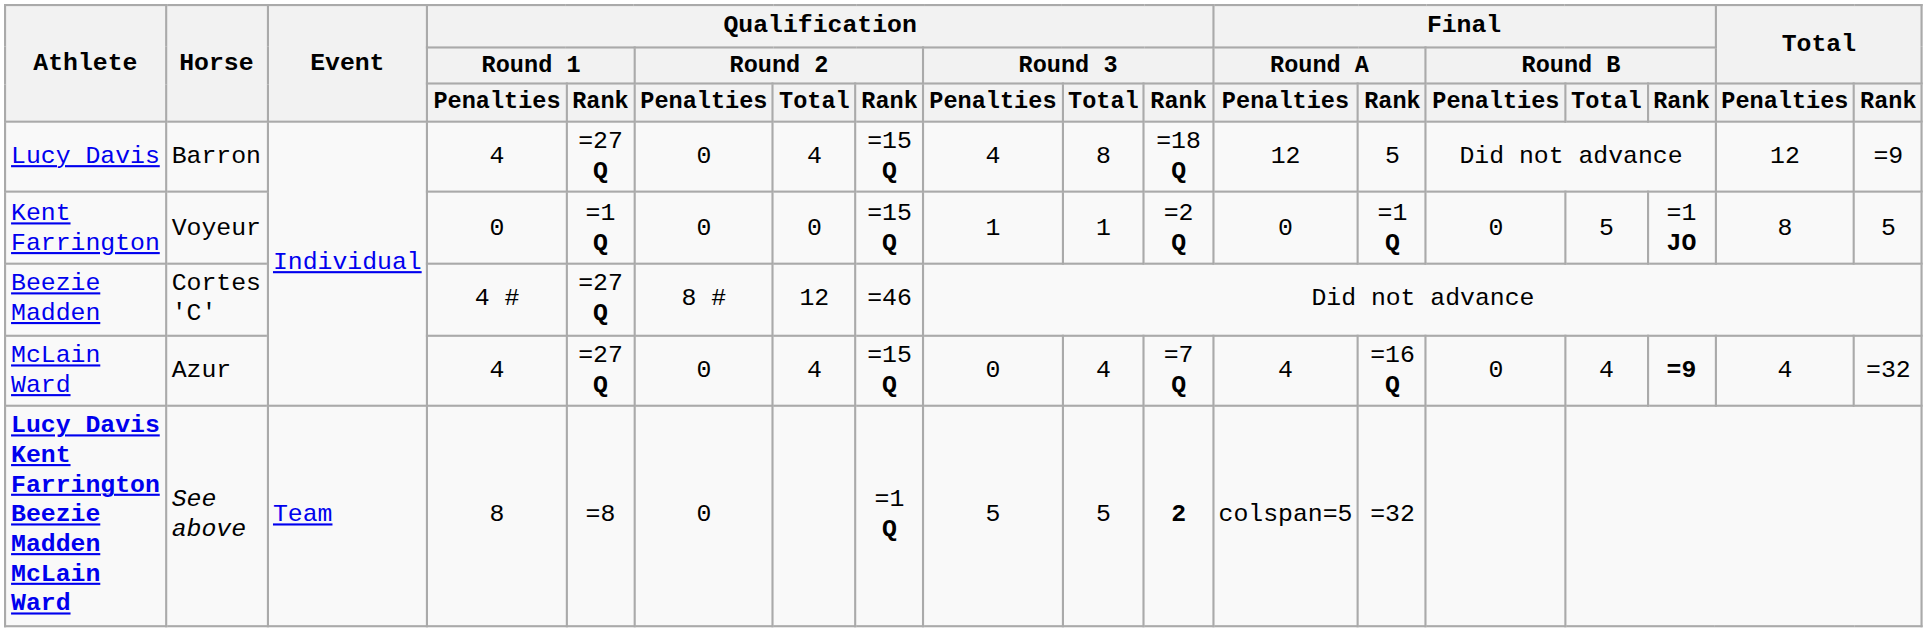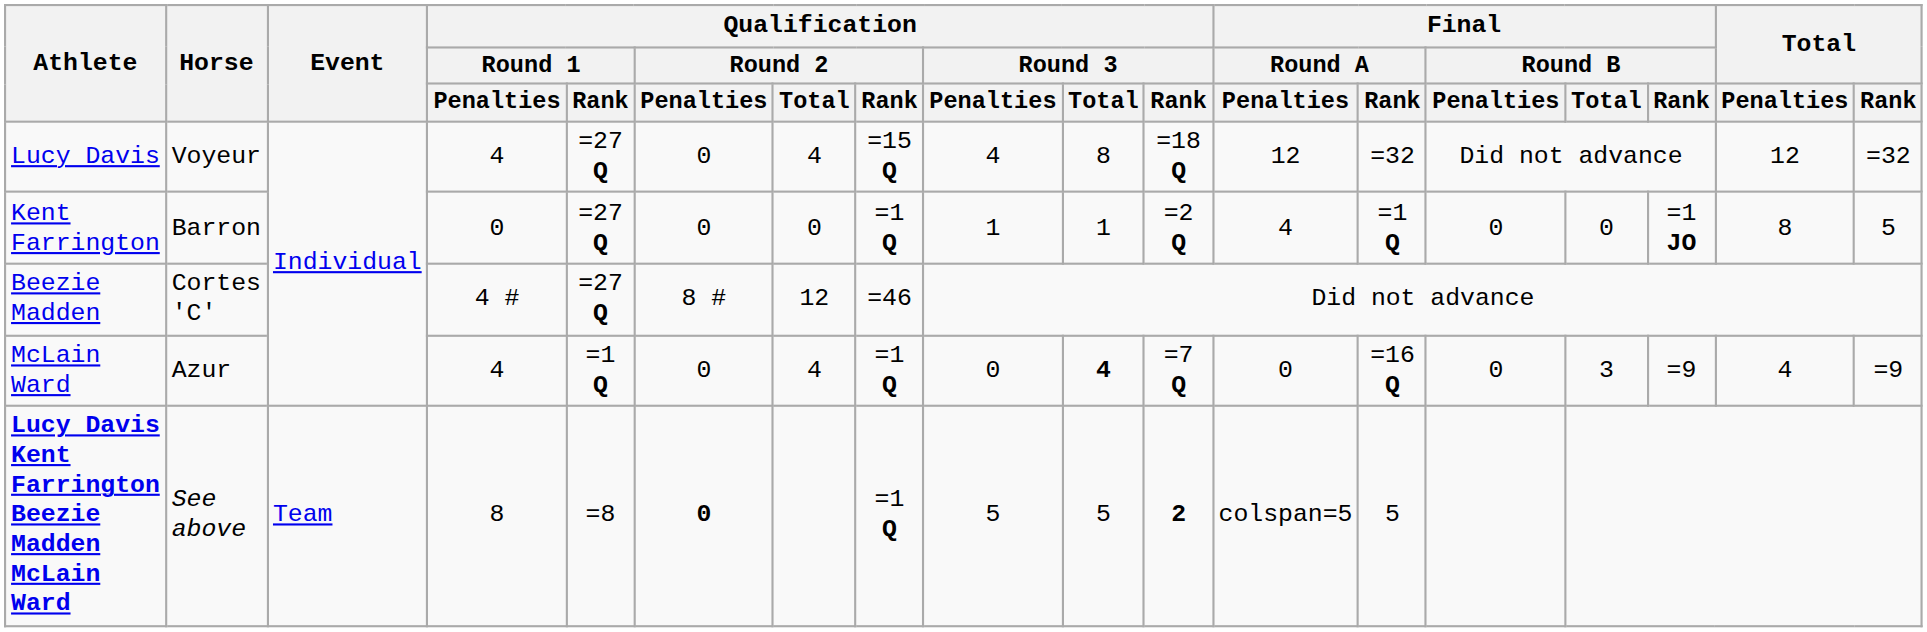(216, 156) Barron -> (216, 156) Voyeur
(1392, 156) 5 -> (1392, 156) =32
(1888, 156) =9 -> (1888, 156) =32
(216, 227) Voyeur -> (216, 227) Barron
(600, 227) =1 Q -> (600, 227) =27 Q
(890, 227) =15 Q -> (889, 227) =1 Q
(1285, 227) 0 -> (1285, 227) 4
(1606, 227) 5 -> (1606, 227) 0
(600, 370) =27 Q -> (600, 370) =1 Q
(890, 370) =15 Q -> (889, 370) =1 Q
(1103, 370) normal -> (1103, 370) bold
(1285, 370) 4 -> (1285, 370) 0
(1606, 370) 4 -> (1606, 370) 3
(1681, 370) bold -> (1681, 370) normal
(1888, 370) =32 -> (1888, 370) =9
(704, 516) normal -> (704, 516) bold
(1392, 516) =32 -> (1392, 516) 5
